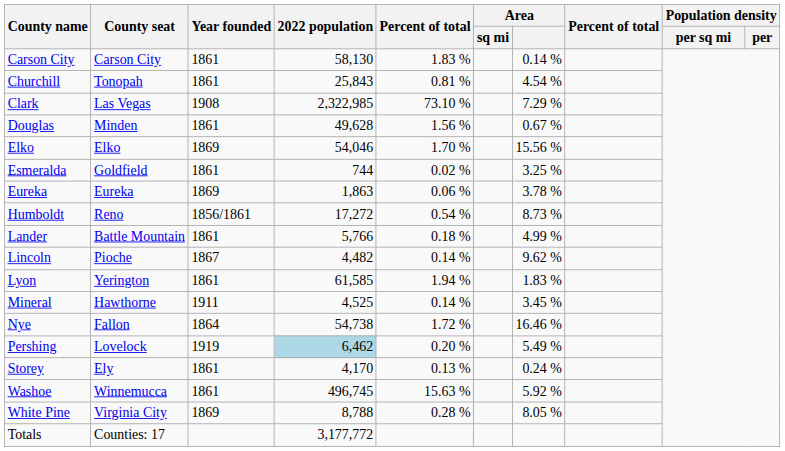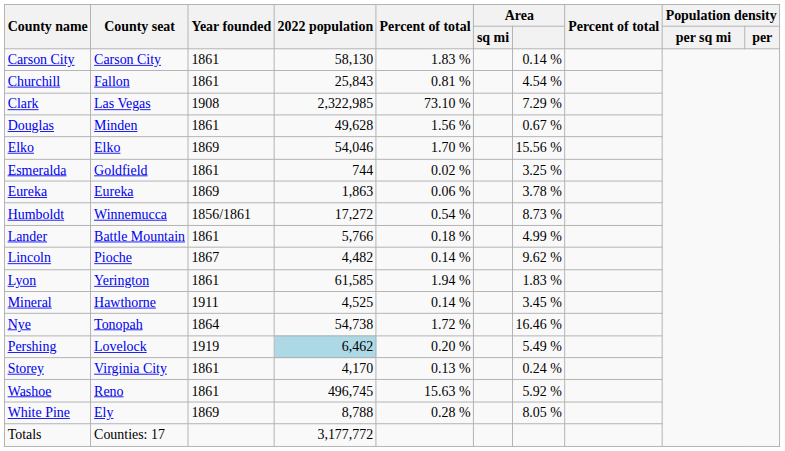(118, 81) Tonopah -> (112, 81) Fallon
(109, 214) Reno -> (131, 214) Winnemucca
(112, 324) Fallon -> (118, 324) Tonopah
(104, 368) Ely -> (130, 368) Virginia City
(131, 390) Winnemucca -> (109, 390) Reno
(130, 412) Virginia City -> (104, 412) Ely
